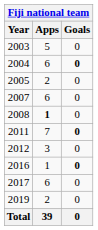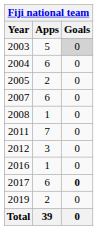(77, 47) no background -> (77, 47) lightgrey background
(77, 64) bold -> (77, 64) normal
(47, 115) bold -> (47, 115) normal
(77, 132) bold -> (77, 132) normal
(77, 166) bold -> (77, 166) normal
(77, 183) normal -> (77, 183) bold
